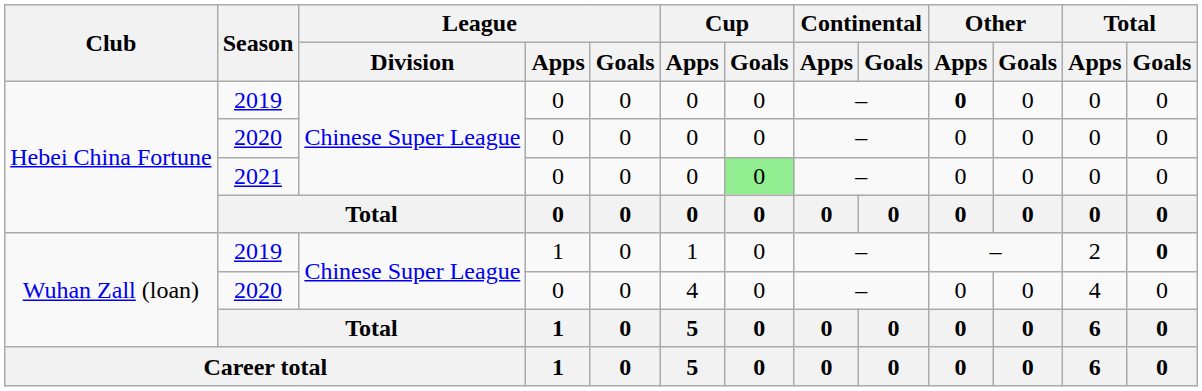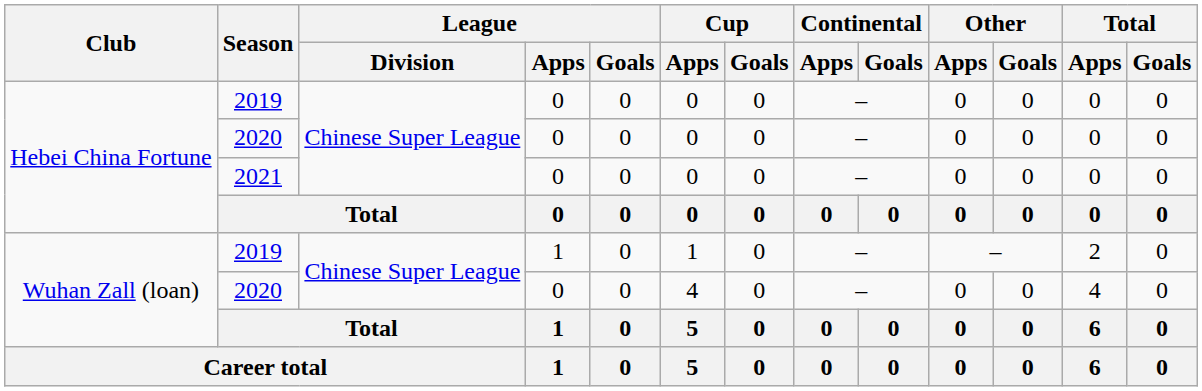(961, 99) bold -> (961, 99) normal
(759, 175) lightgreen background -> (759, 175) no background
(1162, 251) bold -> (1162, 251) normal
